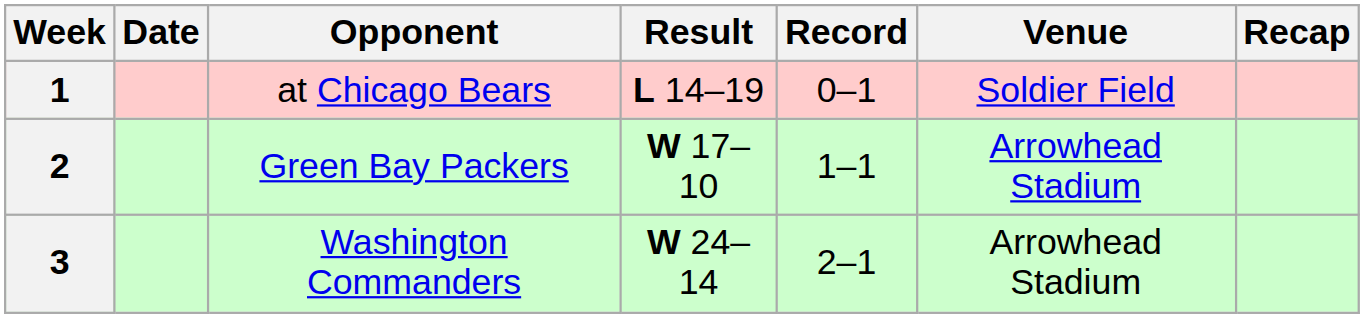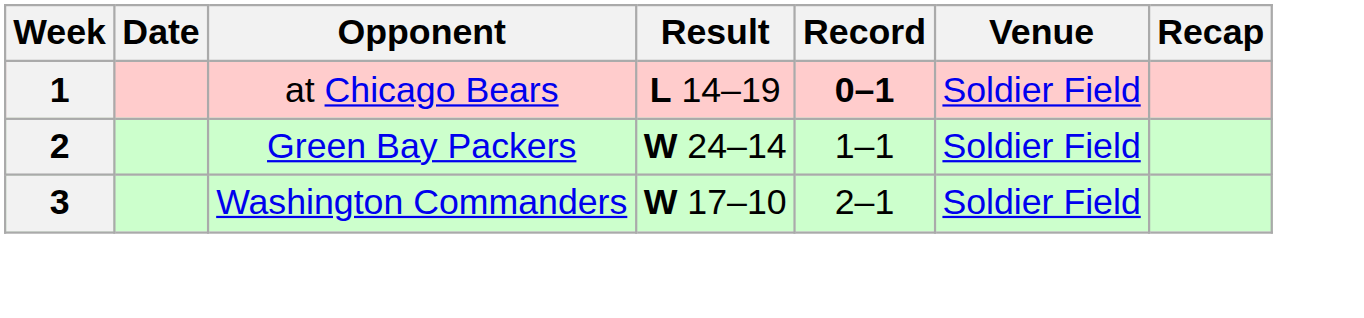(847, 89) normal -> (864, 89) bold
(699, 166) W 17–10 -> (715, 145) W 24–14
(1076, 166) Arrowhead Stadium -> (1042, 145) Soldier Field
(699, 262) W 24–14 -> (715, 202) W 17–10
(1076, 262) Arrowhead Stadium -> (1042, 202) Soldier Field
